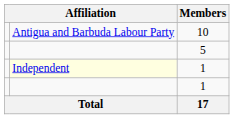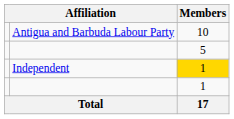(41, 68) lightyellow background -> (41, 68) no background
(203, 68) no background -> (203, 68) gold background
